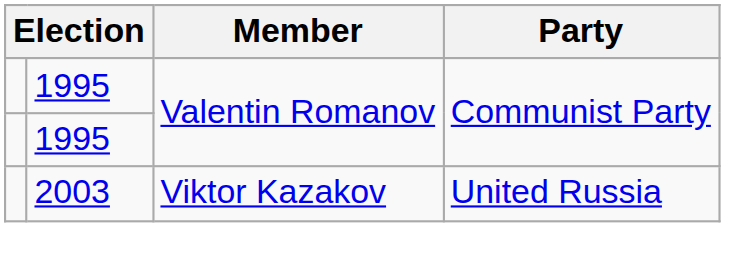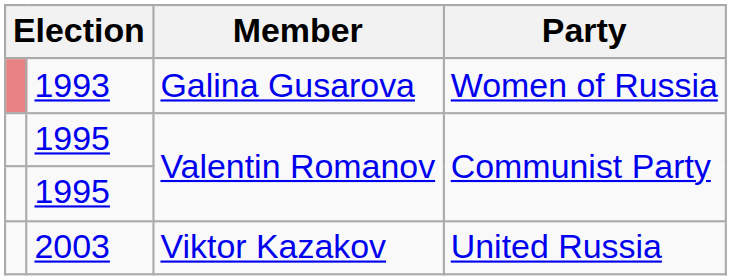+ row: (72, 85)
